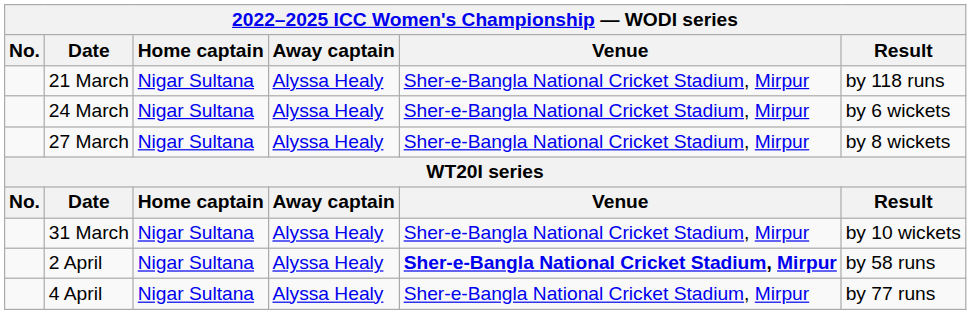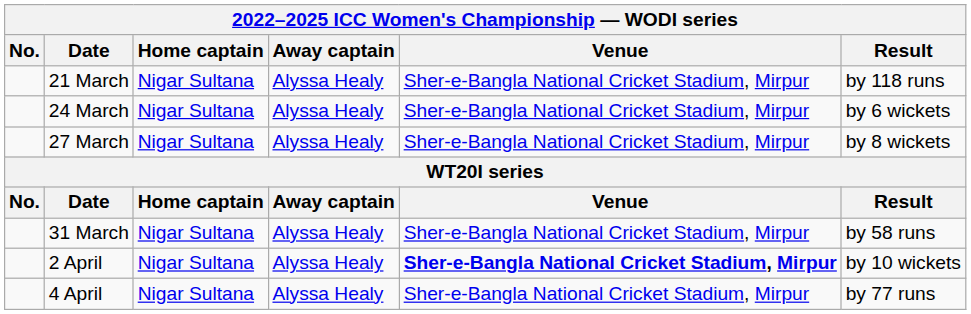(903, 232) by 10 wickets -> (891, 232) by 58 runs
(891, 263) by 58 runs -> (903, 263) by 10 wickets
